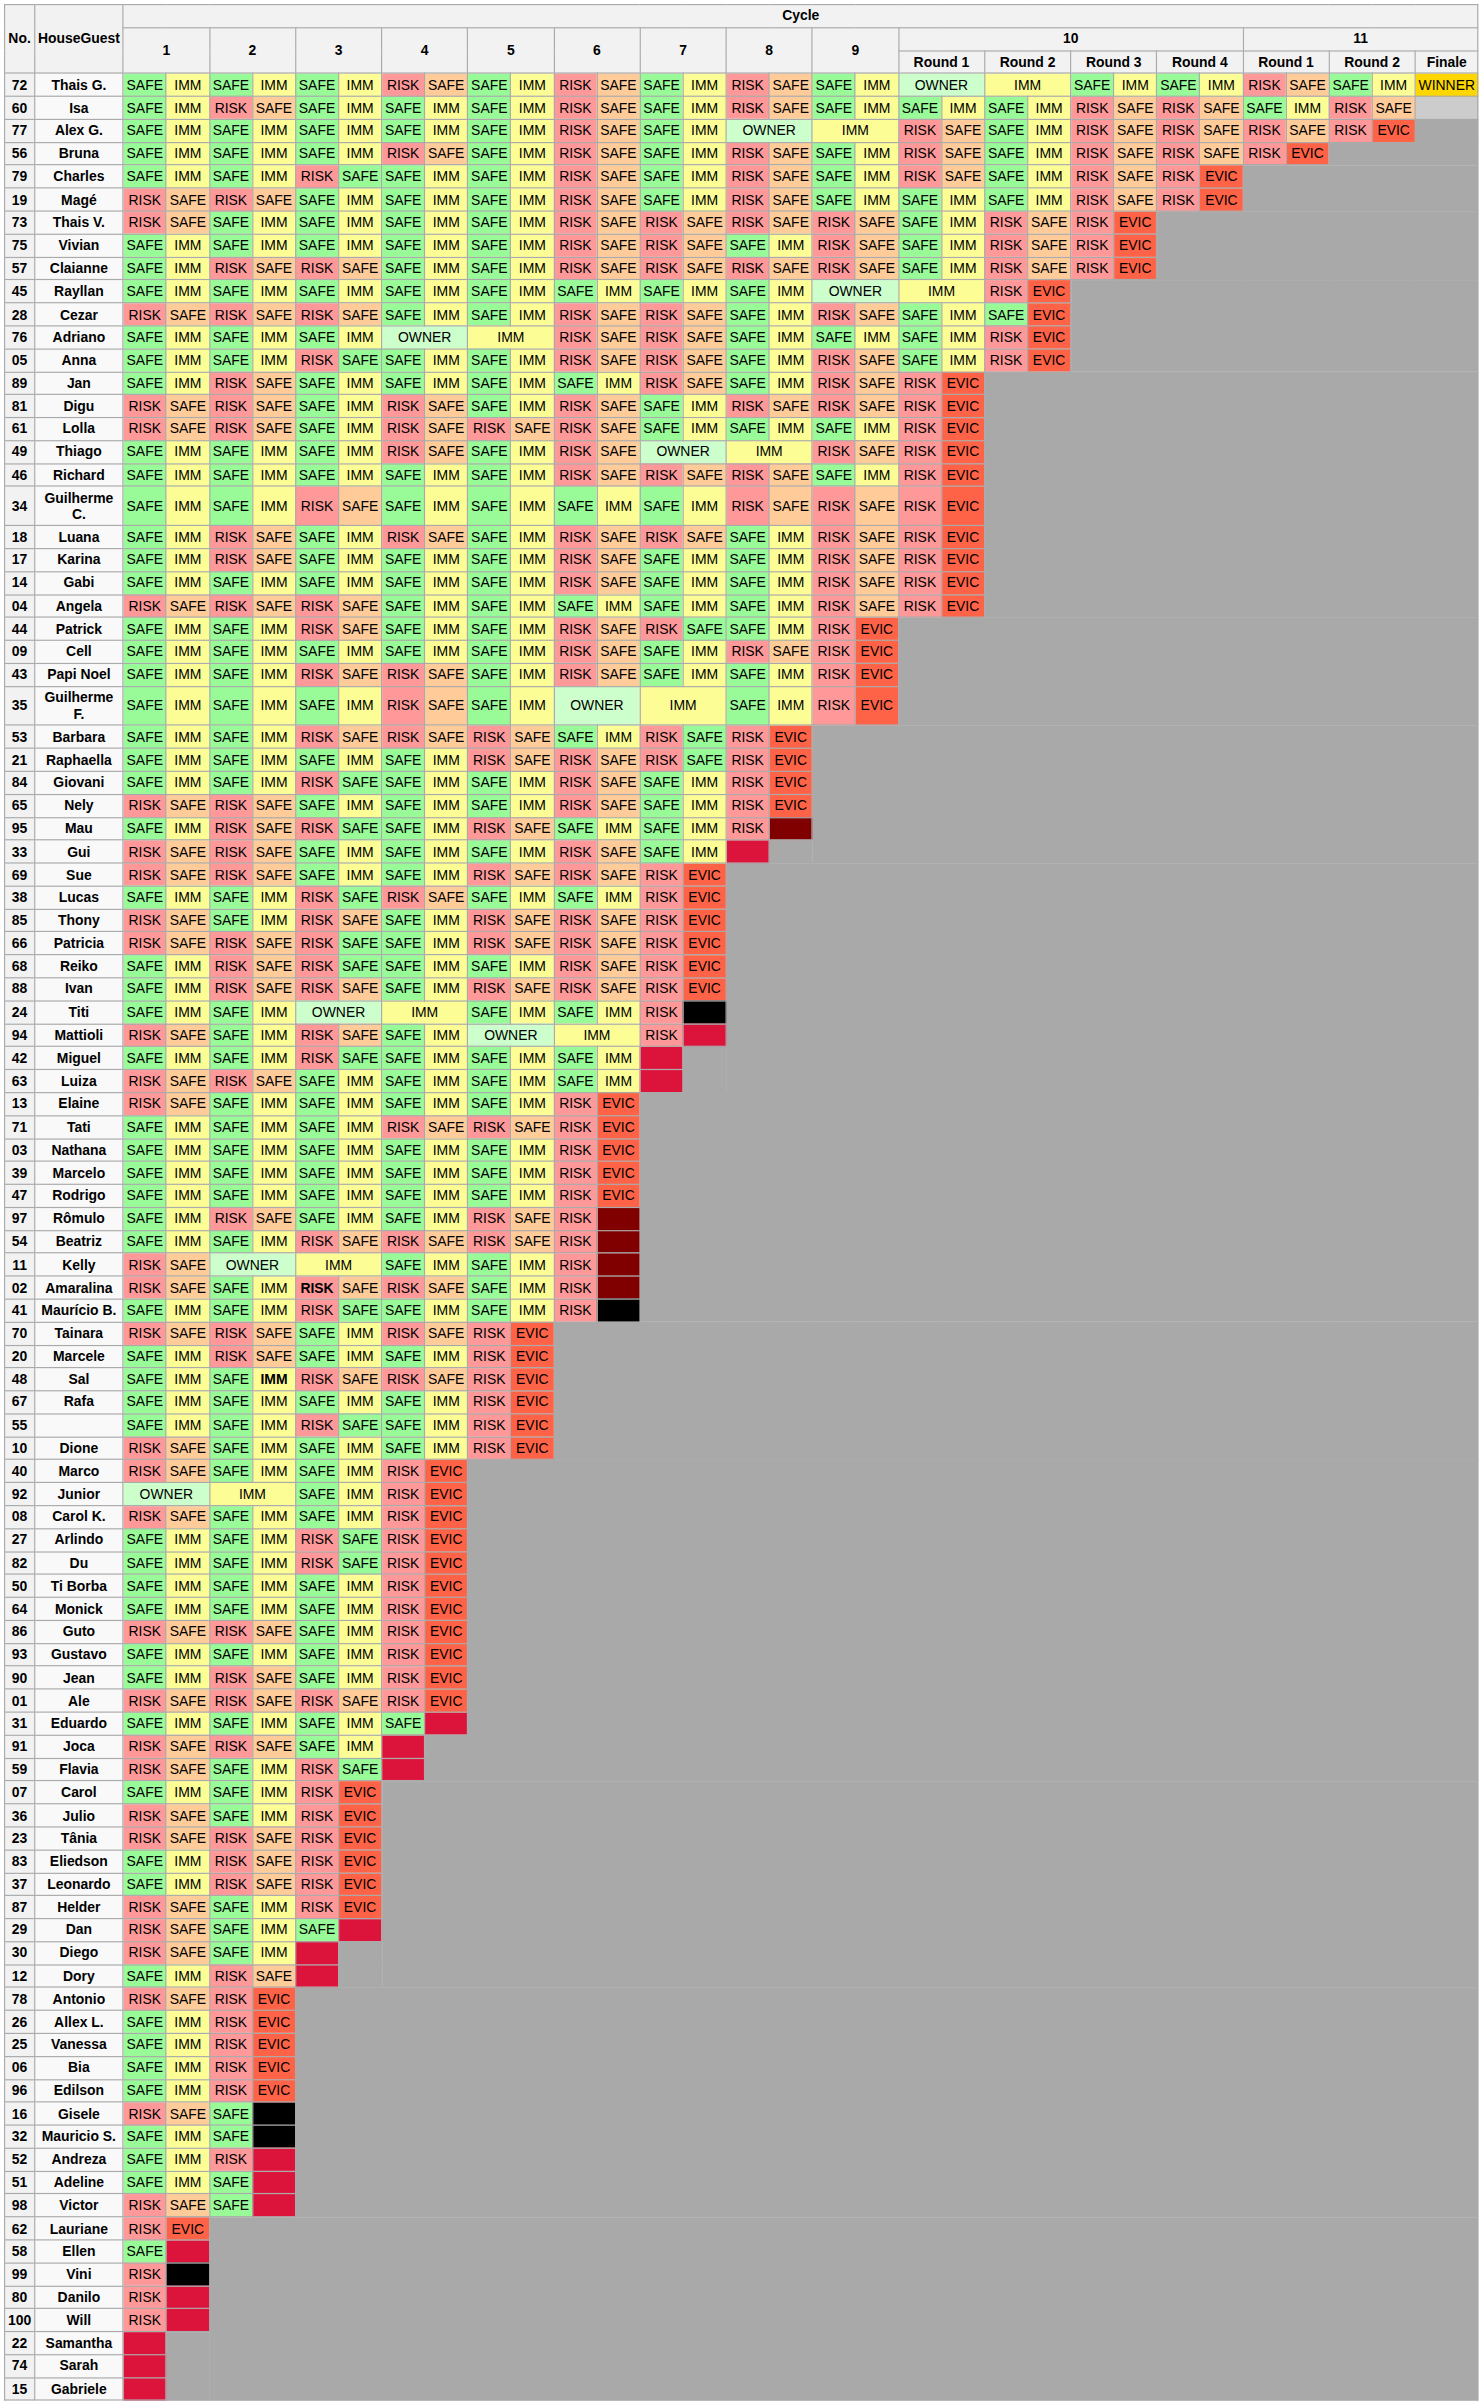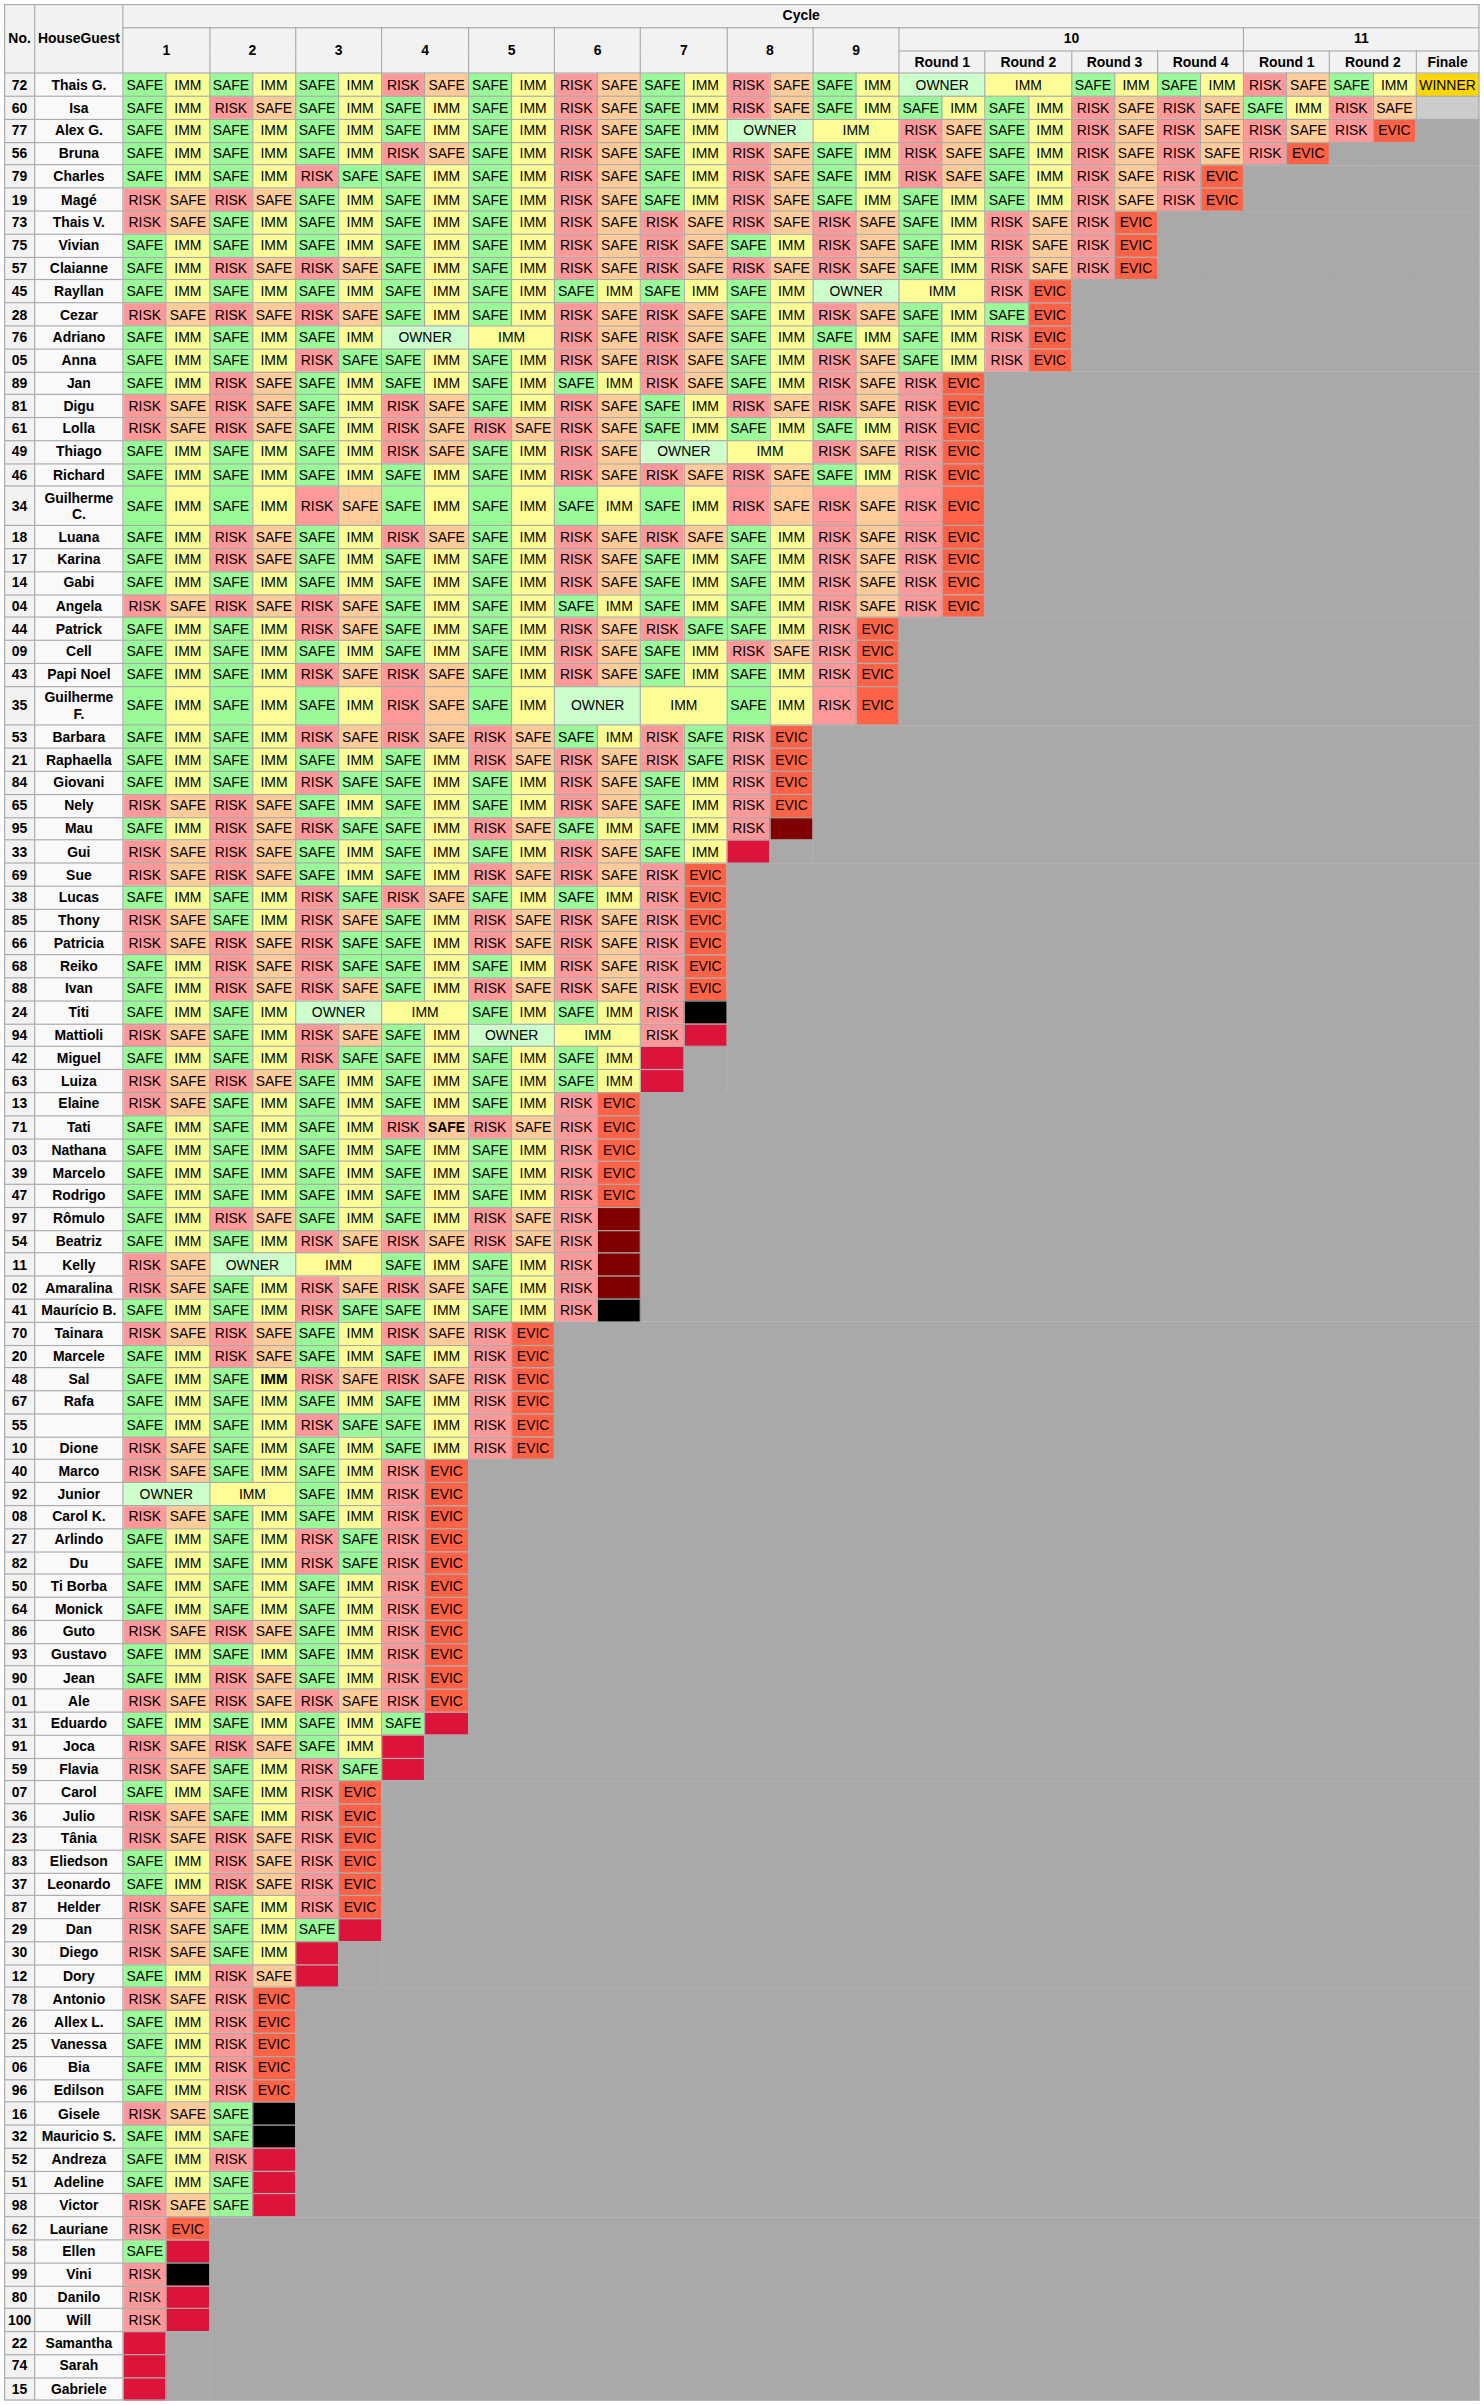(446, 1127) normal -> (447, 1127) bold
(317, 1288) bold -> (317, 1288) normal
